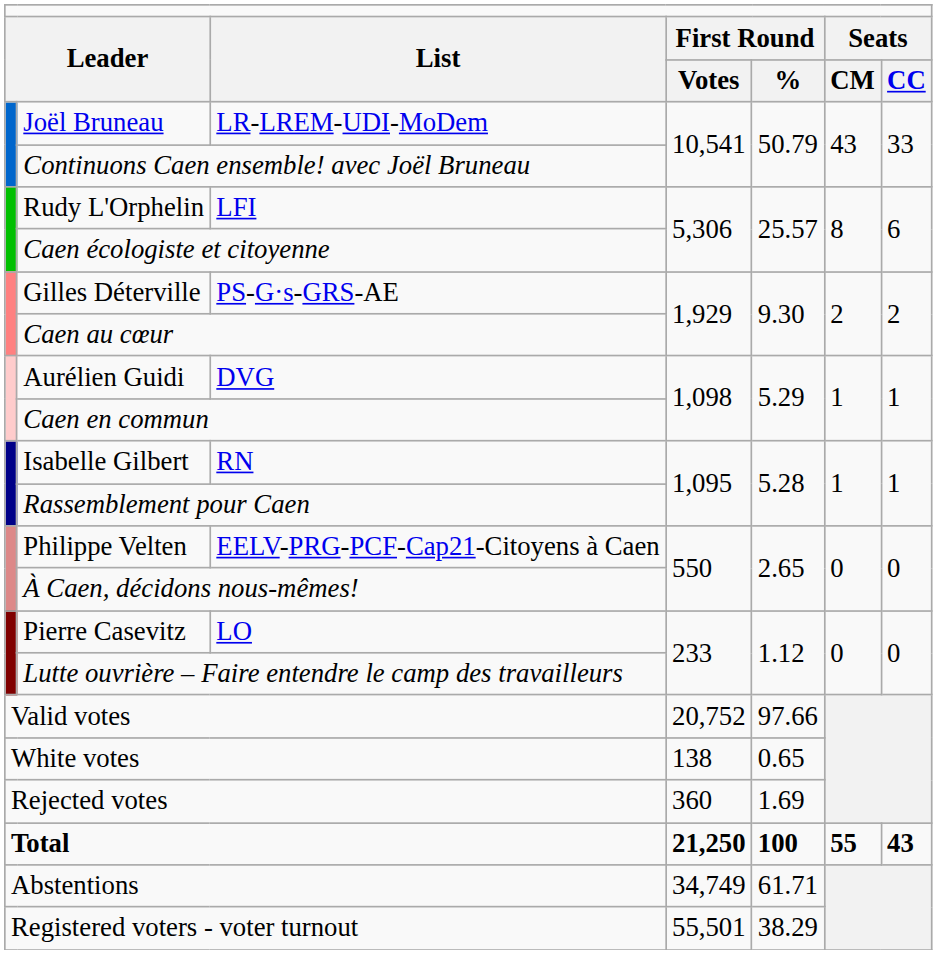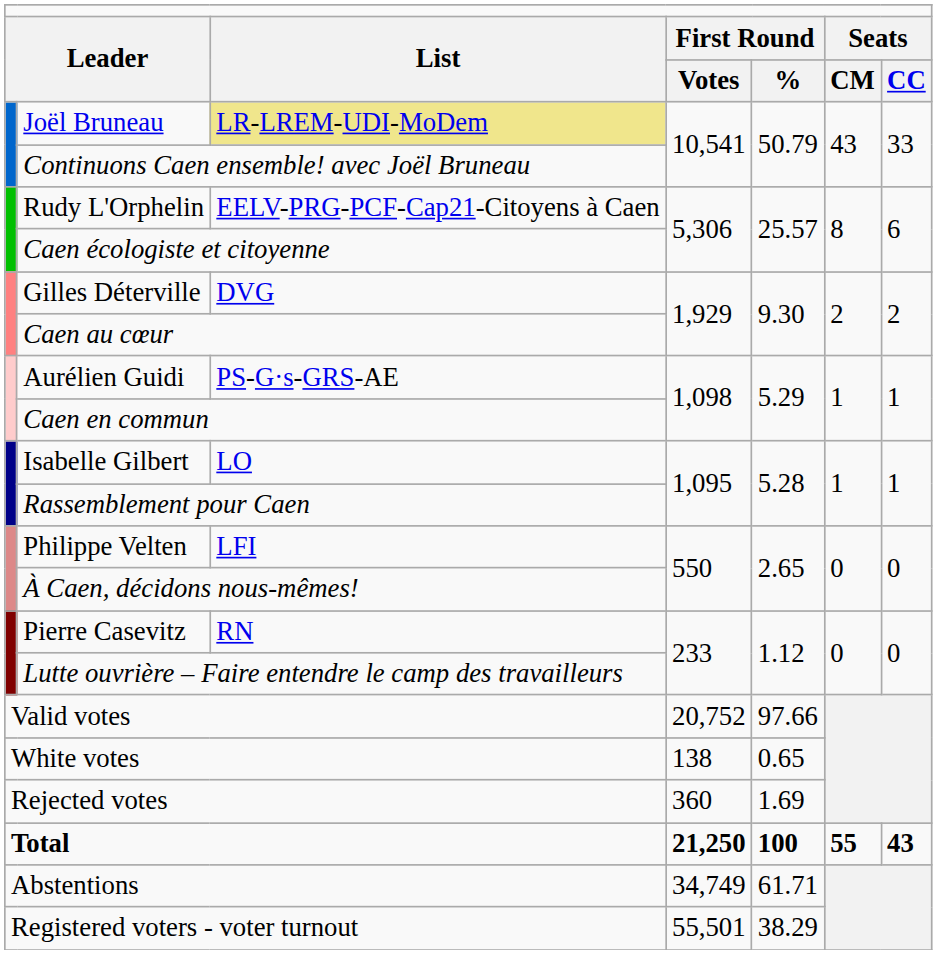(352, 122) no background -> (352, 122) khaki background
(236, 207) LFI -> (438, 207) EELV-PRG-PCF-Cap21-Citoyens à Caen
(308, 292) PS-G·s-GRS-AE -> (245, 292) DVG
(245, 377) DVG -> (308, 377) PS-G·s-GRS-AE
(235, 461) RN -> (234, 461) LO
(438, 546) EELV-PRG-PCF-Cap21-Citoyens à Caen -> (236, 546) LFI
(234, 631) LO -> (235, 631) RN
